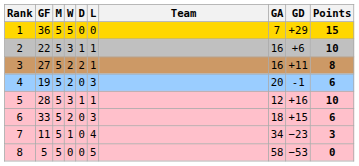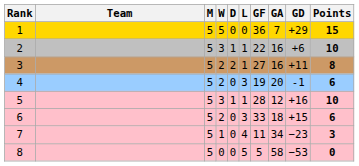columns swapped: (184, 13) <-> (44, 13)
